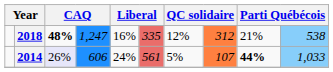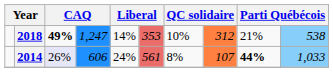(61, 36) 48% -> (61, 36) 49%
(125, 36) 16% -> (125, 36) 14%
(151, 36) 335 -> (151, 36) 353
(178, 36) 12% -> (178, 36) 10%
(175, 56) 5% -> (175, 56) 8%
